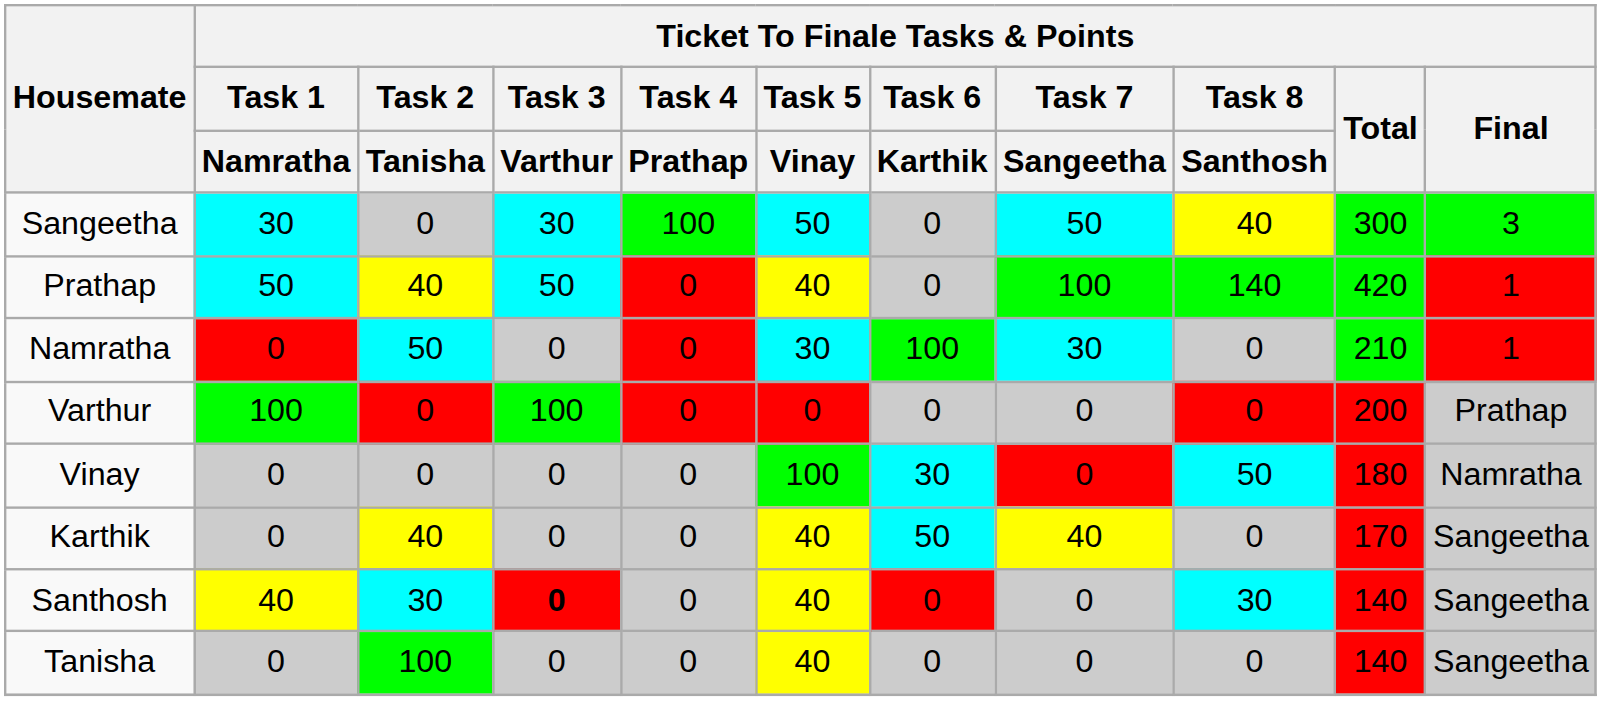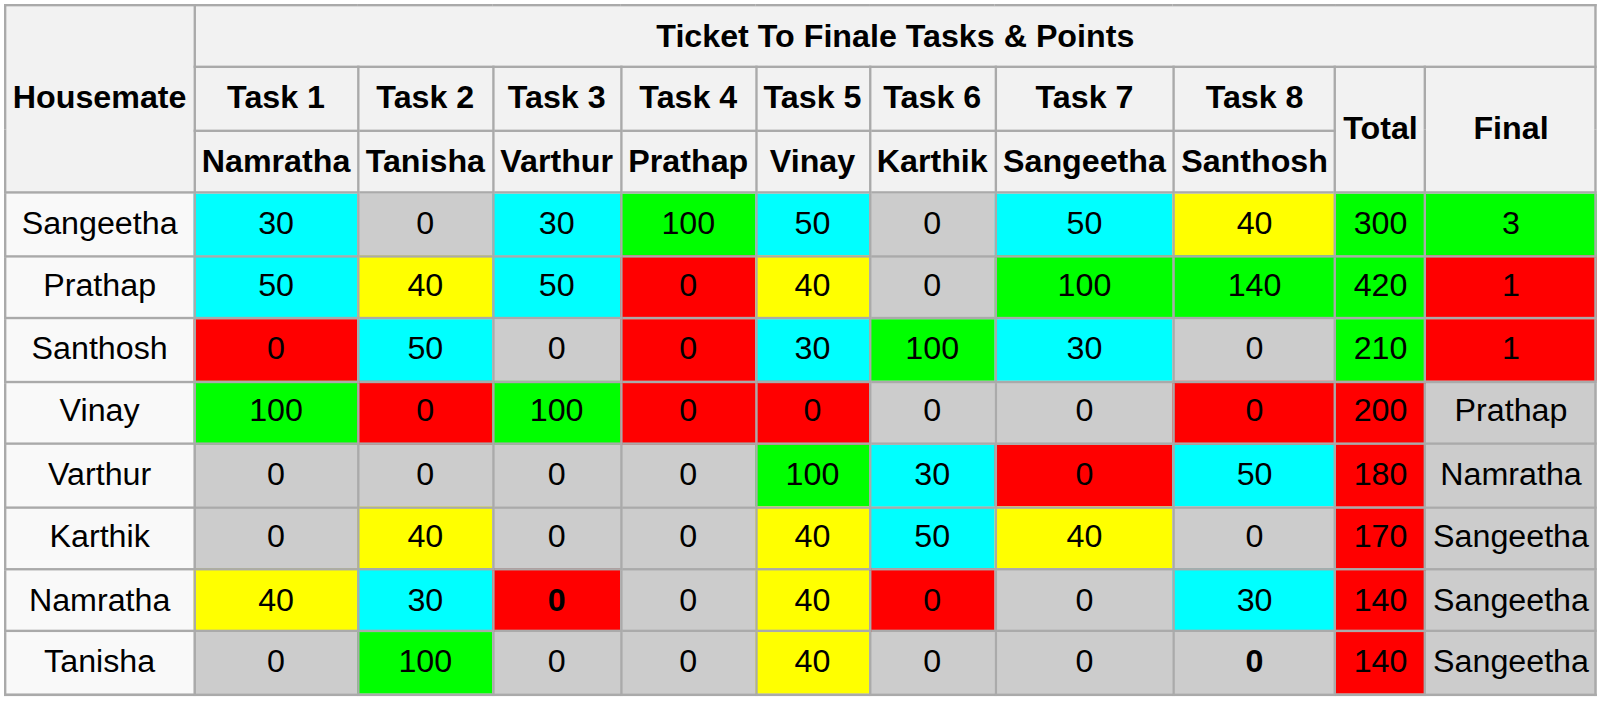(100, 348) Namratha -> (100, 348) Santhosh
(100, 411) Varthur -> (100, 411) Vinay
(100, 474) Vinay -> (100, 474) Varthur
(100, 599) Santhosh -> (100, 599) Namratha
(1255, 661) normal -> (1255, 661) bold
